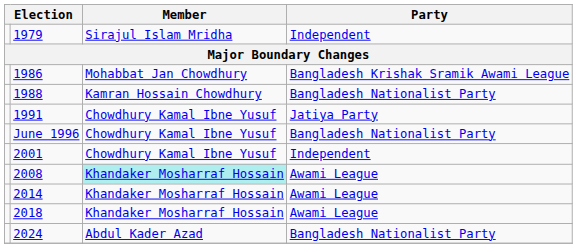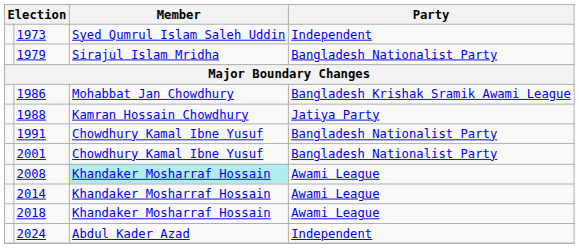+ row: (31, 34)
(330, 34) Independent -> (394, 54) Bangladesh Nationalist Party
(393, 94) Bangladesh Nationalist Party -> (335, 114) Jatiya Party
(334, 114) Jatiya Party -> (394, 134) Bangladesh Nationalist Party
- row: (46, 134)
(330, 154) Independent -> (394, 154) Bangladesh Nationalist Party
(393, 234) Bangladesh Nationalist Party -> (332, 234) Independent
